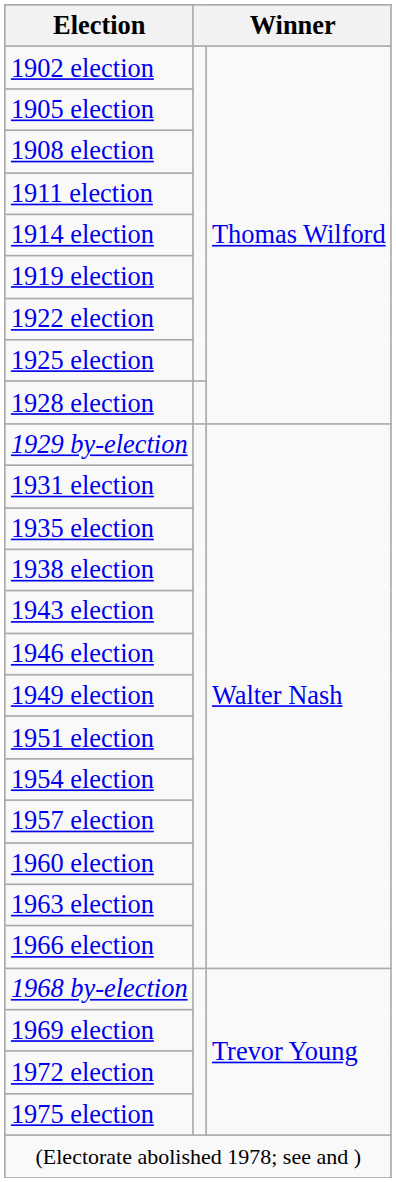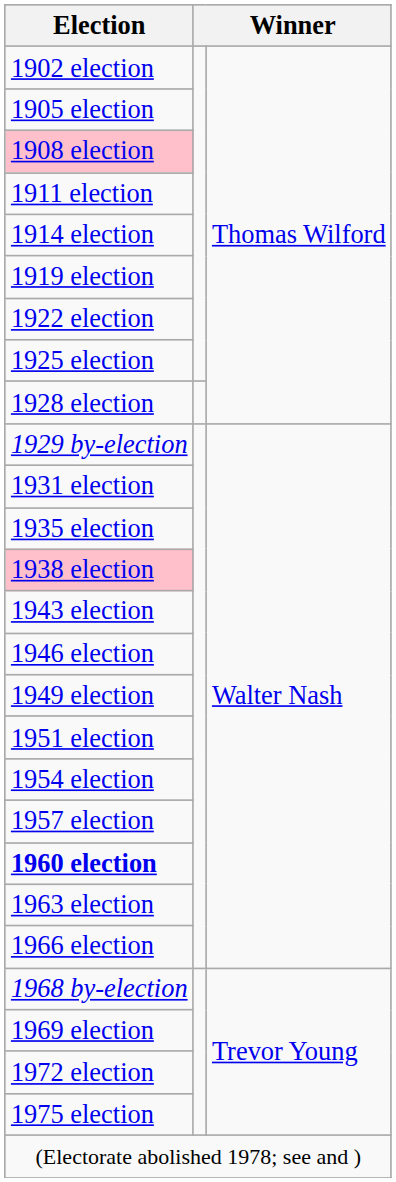(82, 151) no background -> (82, 151) pink background
(82, 569) no background -> (82, 569) pink background
(82, 862) normal -> (84, 862) bold
